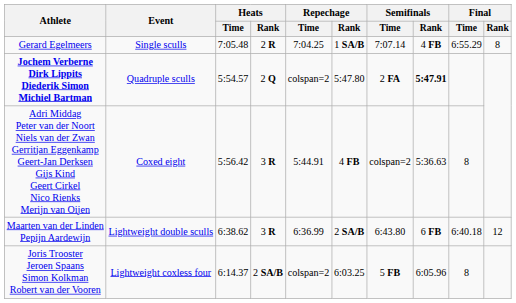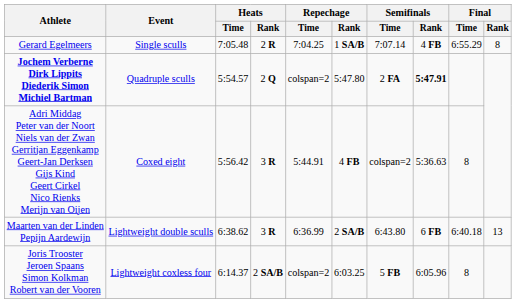(498, 232) 12 -> (498, 232) 13
